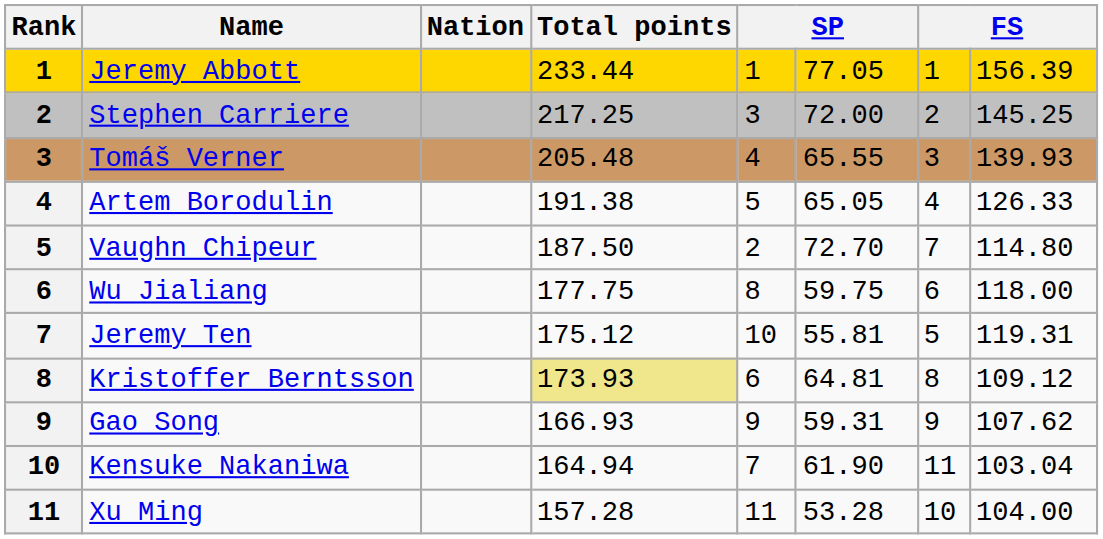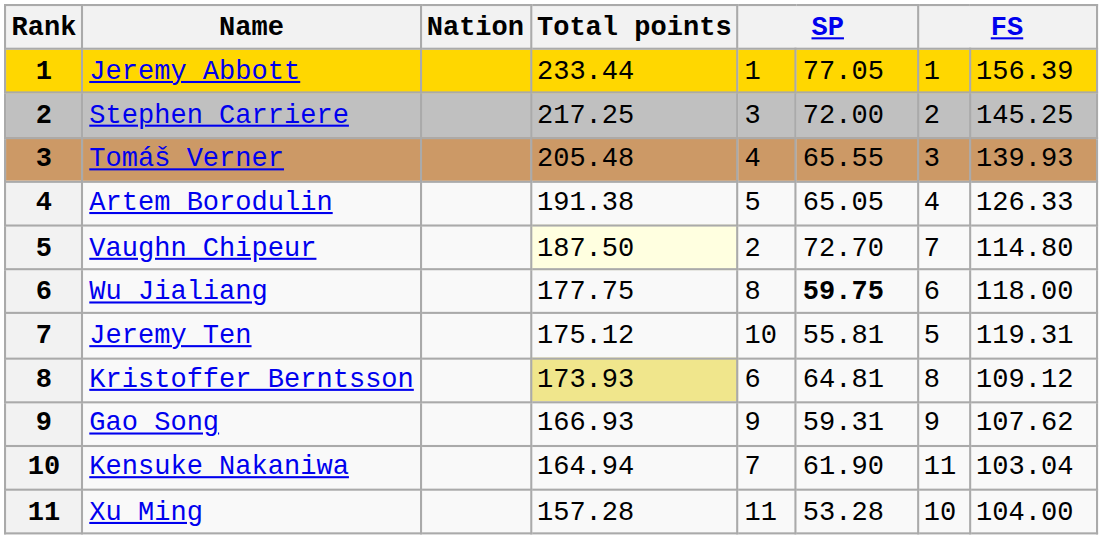(586, 247) no background -> (586, 247) lightyellow background
(843, 291) normal -> (843, 291) bold
